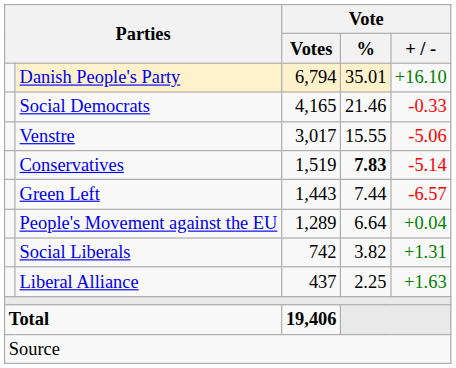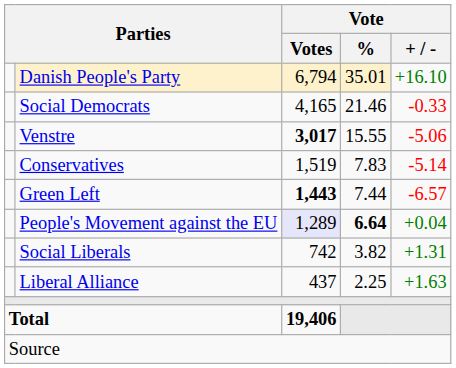(316, 135) normal -> (316, 135) bold
(370, 164) bold -> (370, 164) normal
(316, 194) normal -> (316, 194) bold
(316, 223) no background -> (316, 223) lavender background
(370, 223) normal -> (370, 223) bold
